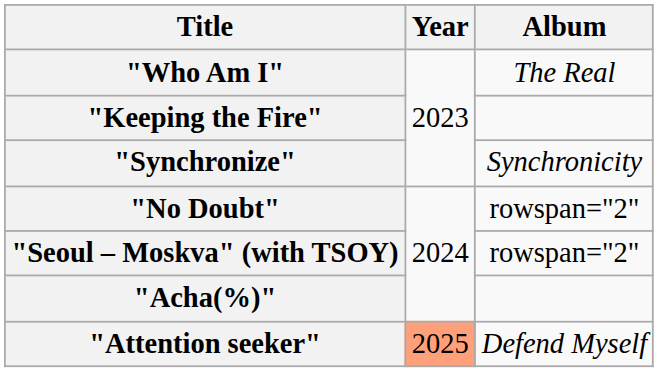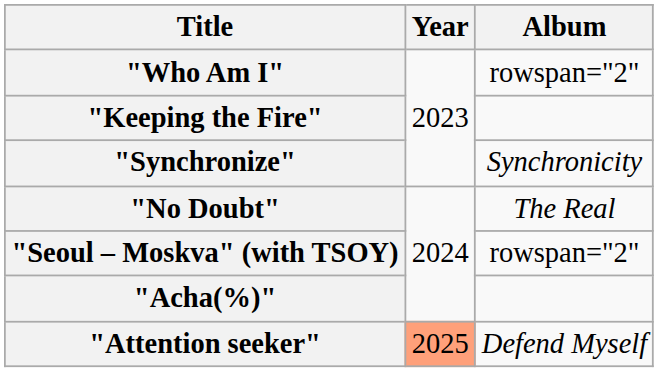(564, 72) The Real -> (564, 72) rowspan="2"
(564, 207) rowspan="2" -> (564, 207) The Real
